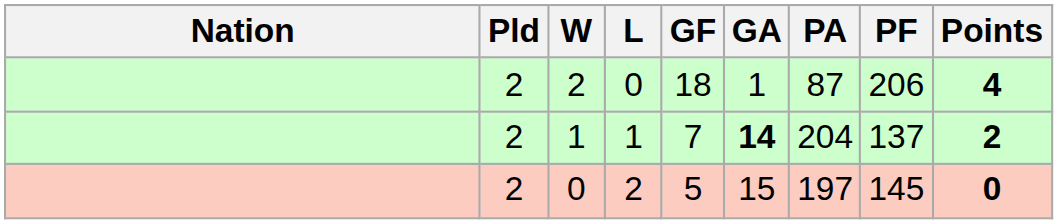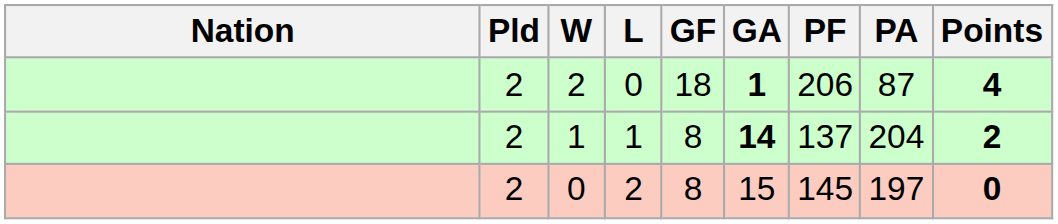columns swapped: (896, 31) <-> (825, 31)
(757, 84) normal -> (757, 84) bold
(693, 137) 7 -> (693, 137) 8
(693, 190) 5 -> (693, 190) 8
